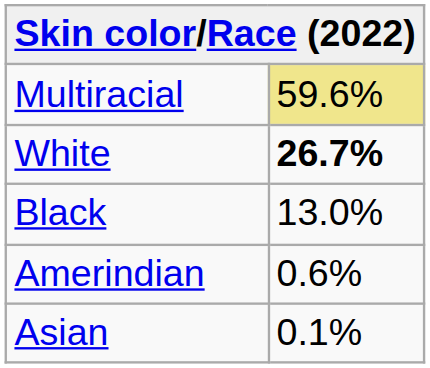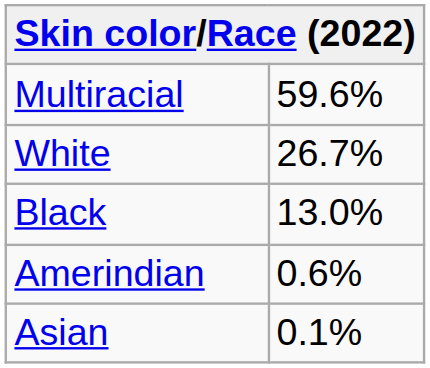(330, 93) khaki background -> (330, 93) no background
(330, 153) bold -> (330, 153) normal
